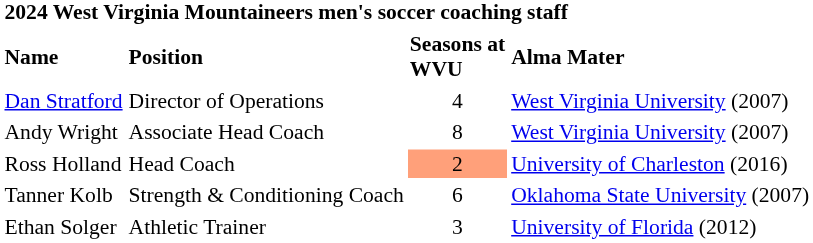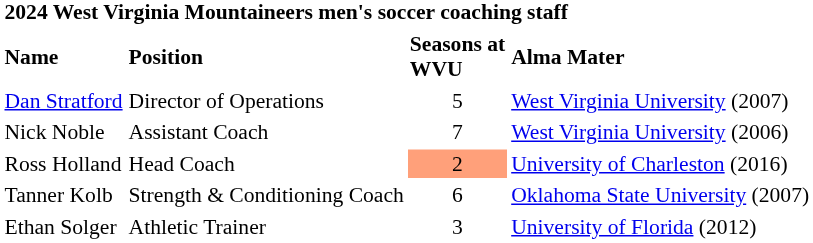(458, 100) 4 -> (458, 100) 5
- row: (61, 132)
+ row: (55, 132)
